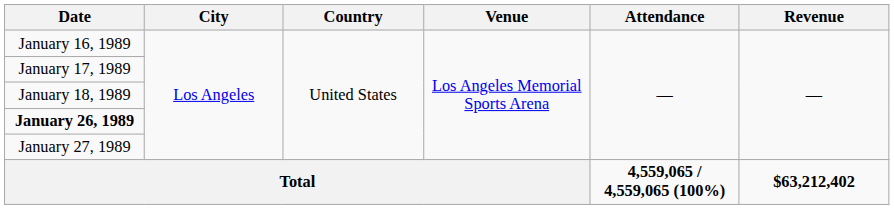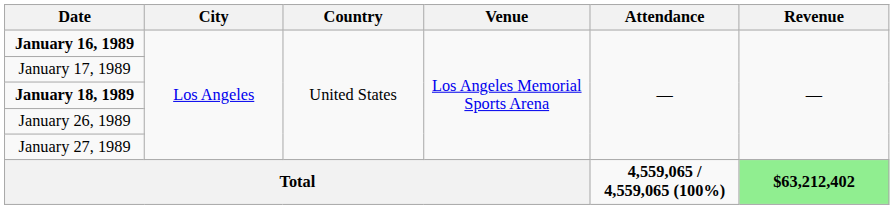(75, 43) normal -> (75, 43) bold
(75, 95) normal -> (75, 95) bold
(75, 120) bold -> (75, 120) normal
(814, 181) no background -> (814, 181) lightgreen background
